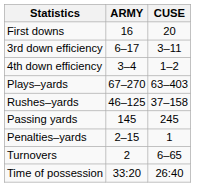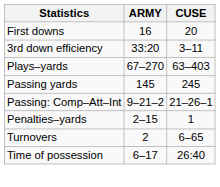(127, 48) 6–17 -> (145, 48) 33:20
- row: (54, 66)
- row: (43, 102)
+ row: (64, 102)
(127, 173) 33:20 -> (145, 155) 6–17
